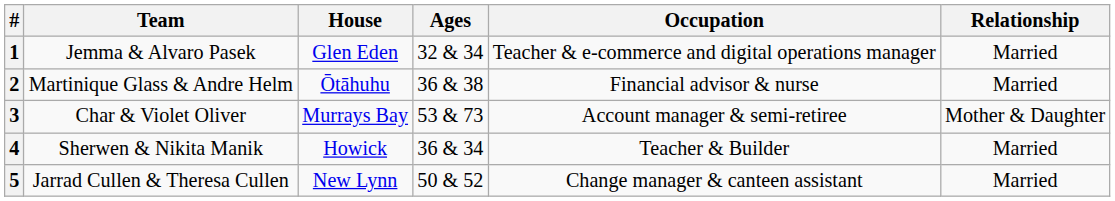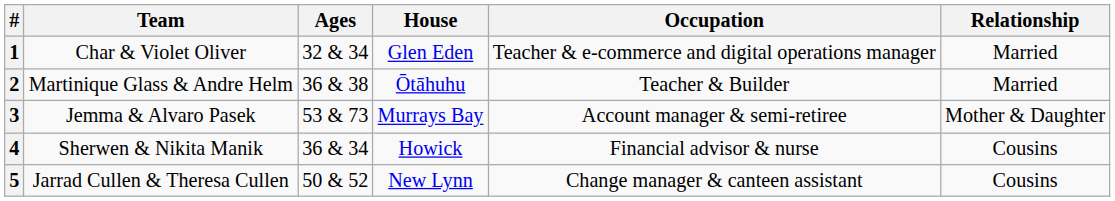columns swapped: (450, 20) <-> (355, 20)
(161, 52) Jemma & Alvaro Pasek -> (161, 52) Char & Violet Oliver
(714, 84) Financial advisor & nurse -> (714, 84) Teacher & Builder
(161, 116) Char & Violet Oliver -> (161, 116) Jemma & Alvaro Pasek
(714, 148) Teacher & Builder -> (714, 148) Financial advisor & nurse
(1025, 148) Married -> (1025, 148) Cousins
(1025, 180) Married -> (1025, 180) Cousins
